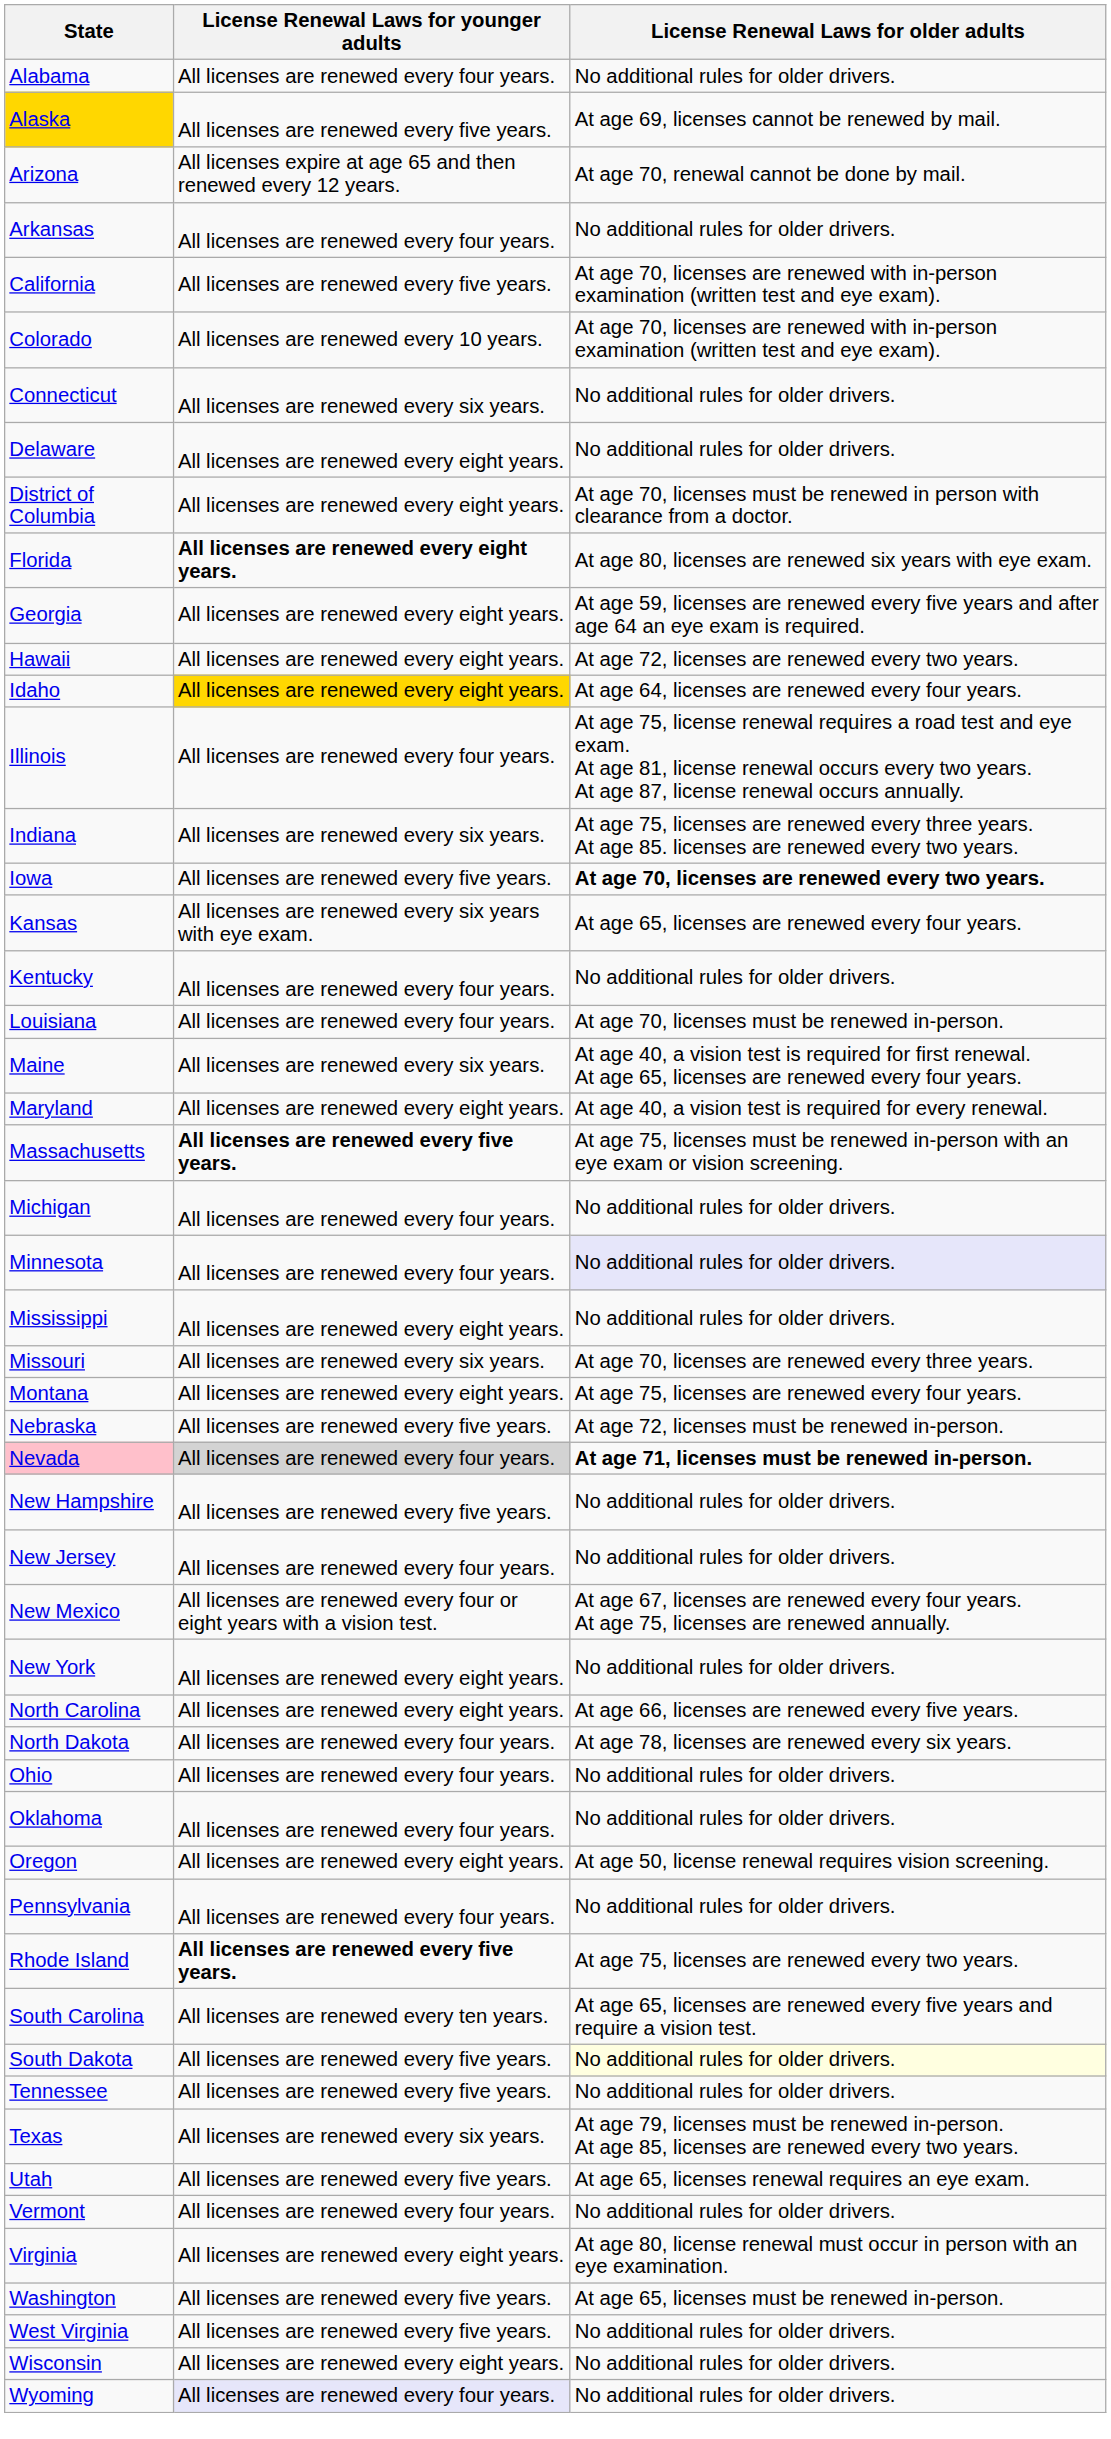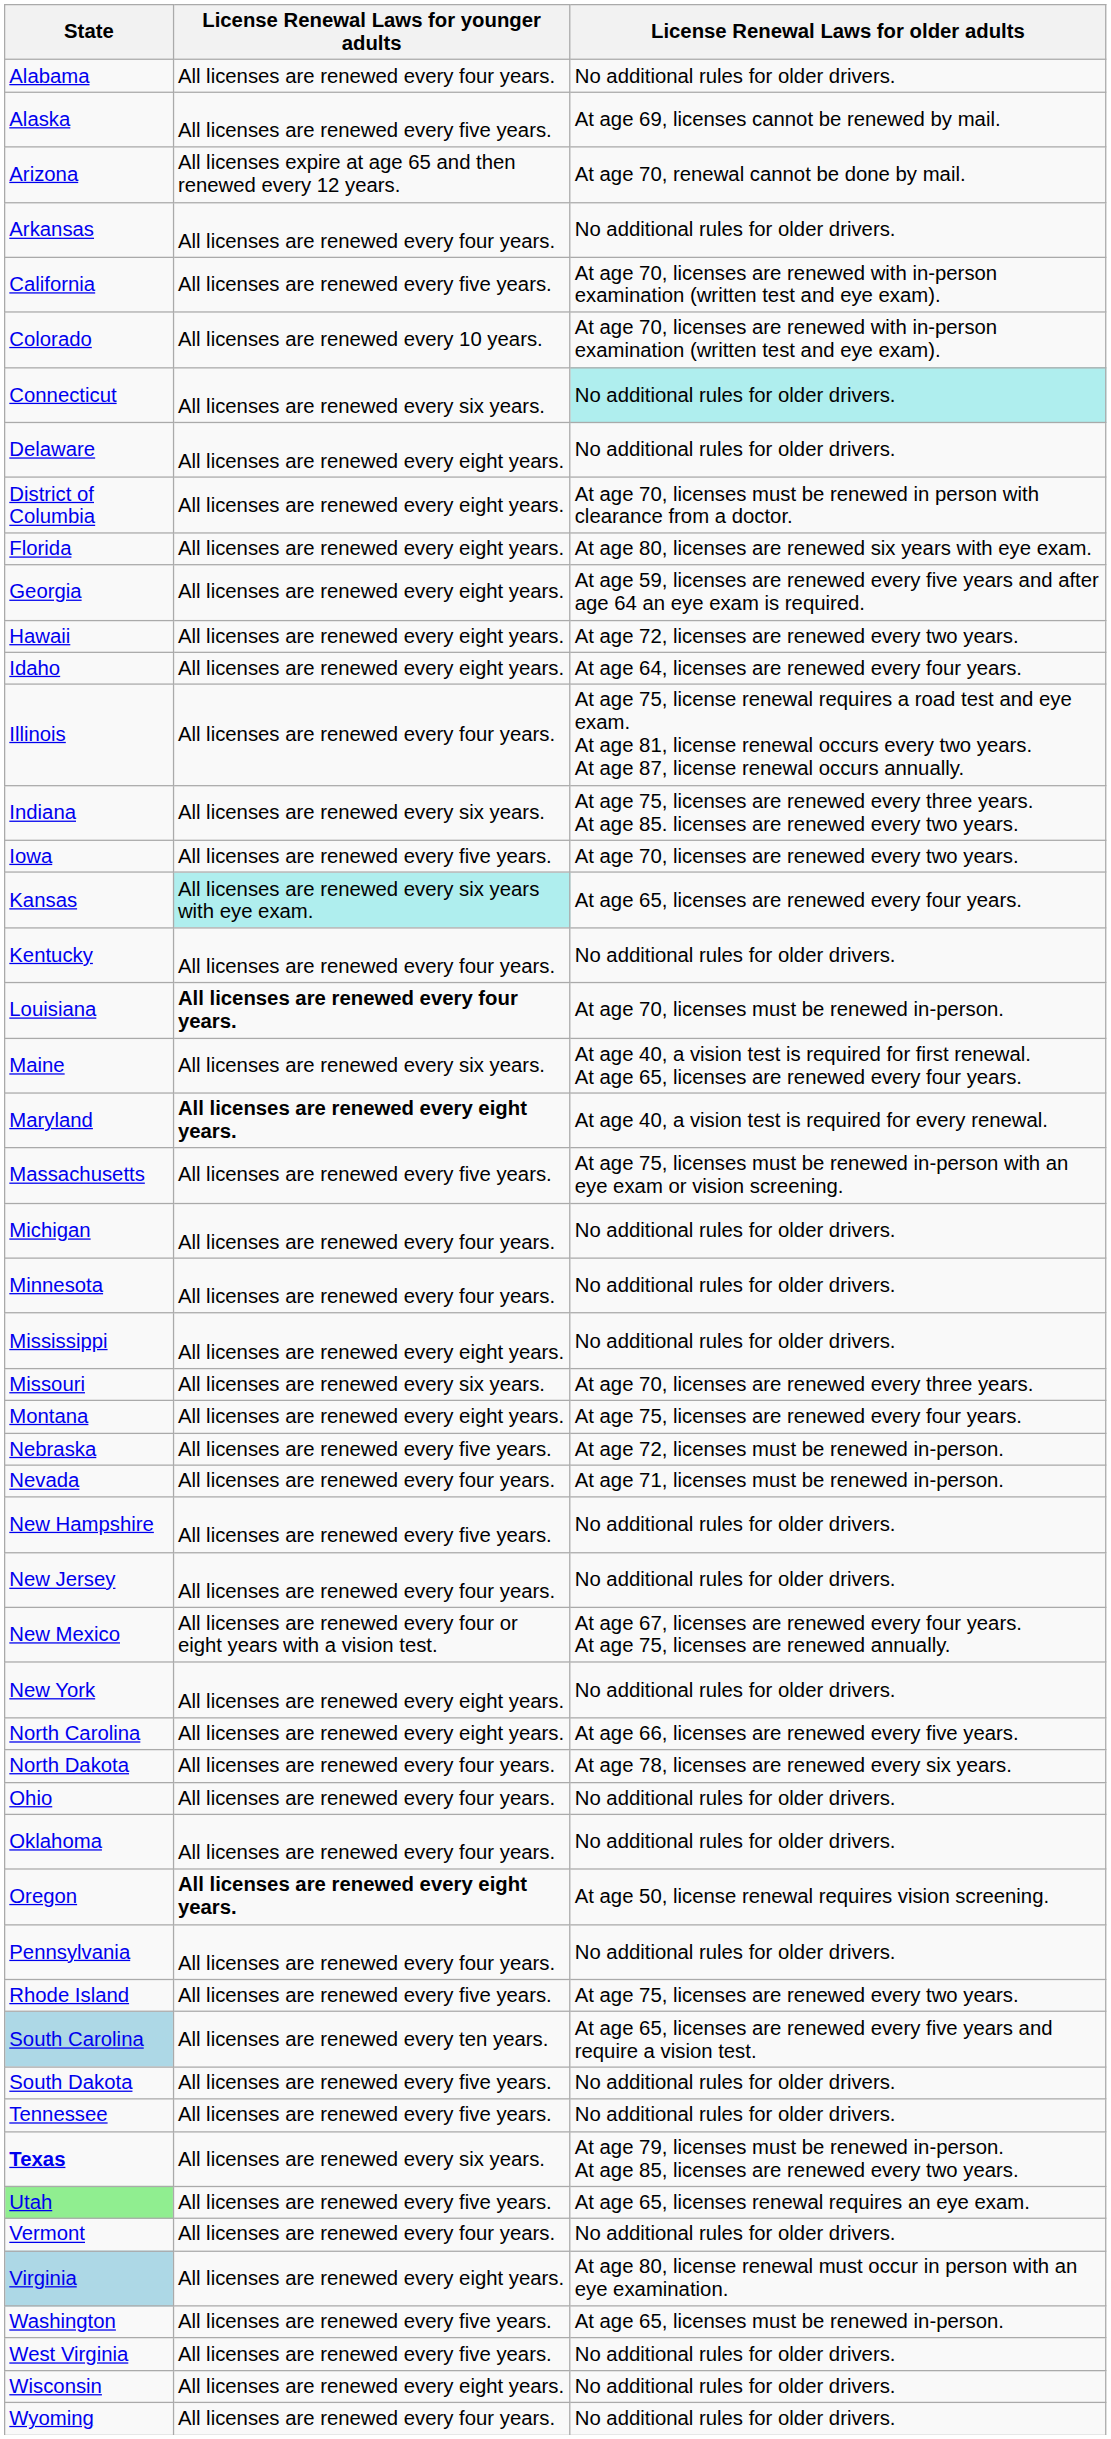(40, 119) gold background -> (40, 119) no background
(735, 394) no background -> (735, 394) paleturquoise background
(352, 560) bold -> (371, 548) normal
(371, 691) gold background -> (371, 668) no background
(810, 879) bold -> (797, 856) normal
(359, 922) no background -> (359, 899) paleturquoise background
(367, 1021) normal -> (348, 1010) bold
(371, 1108) normal -> (352, 1120) bold
(346, 1152) bold -> (365, 1175) normal
(735, 1262) lavender background -> (735, 1285) no background
(44, 1458) pink background -> (44, 1480) no background
(367, 1458) lightgrey background -> (367, 1480) no background
(803, 1458) bold -> (789, 1480) normal
(371, 1862) normal -> (352, 1896) bold
(346, 1961) bold -> (365, 1995) normal
(77, 2016) no background -> (77, 2039) lightblue background
(735, 2059) lightyellow background -> (735, 2082) no background
(36, 2135) normal -> (37, 2158) bold
(31, 2179) no background -> (31, 2202) lightgreen background
(43, 2255) no background -> (43, 2278) lightblue background
(367, 2395) lavender background -> (367, 2418) no background
